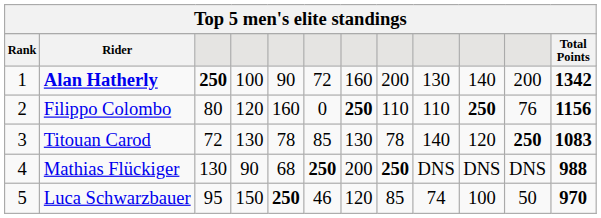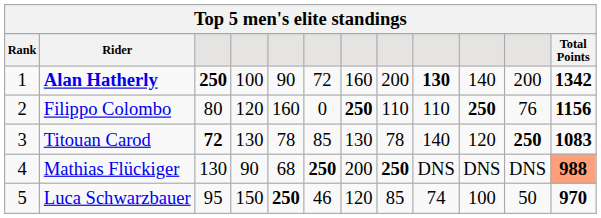(436, 80) normal -> (436, 80) bold
(213, 139) normal -> (213, 139) bold
(573, 168) no background -> (573, 168) lightsalmon background
